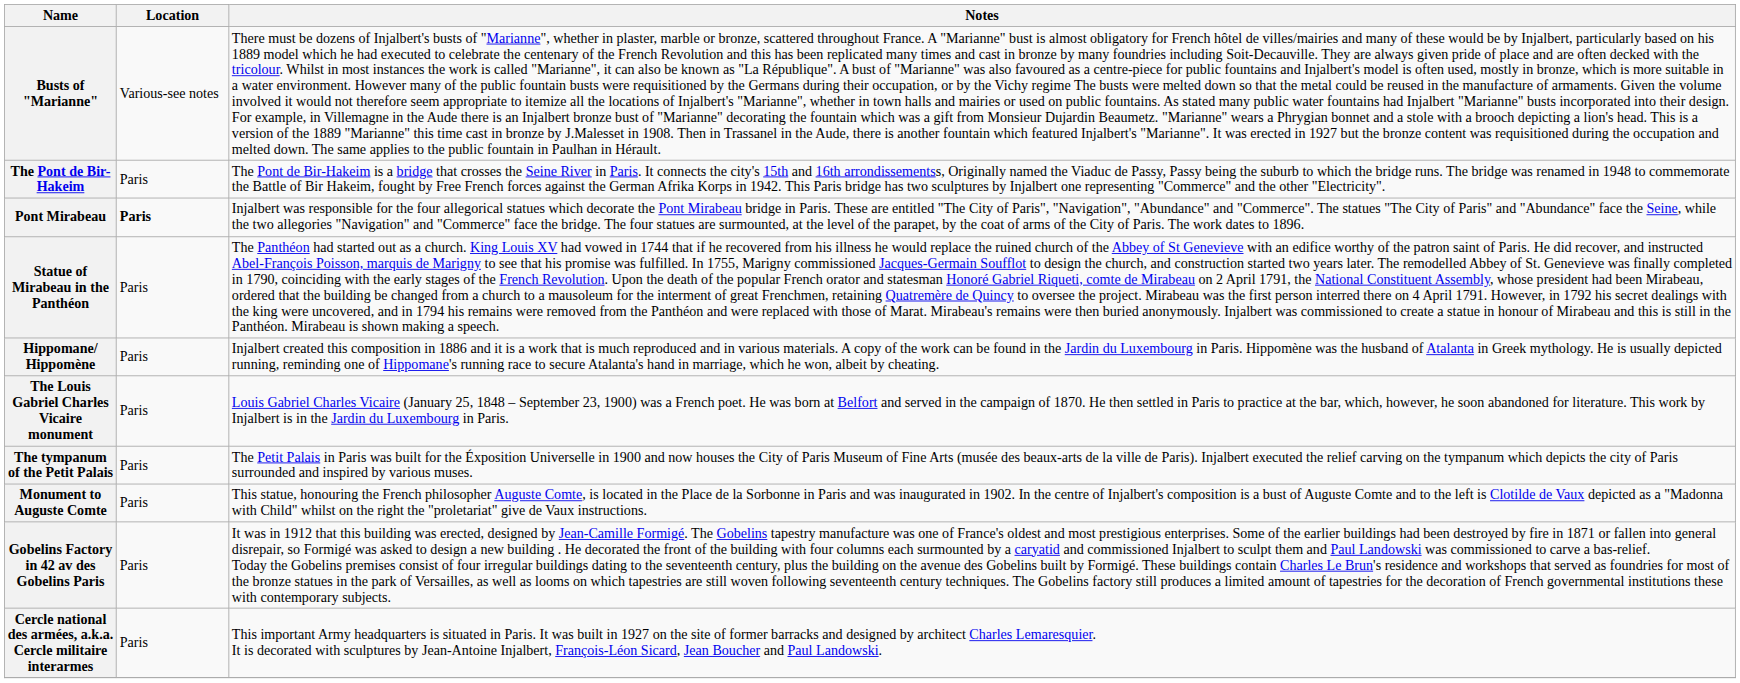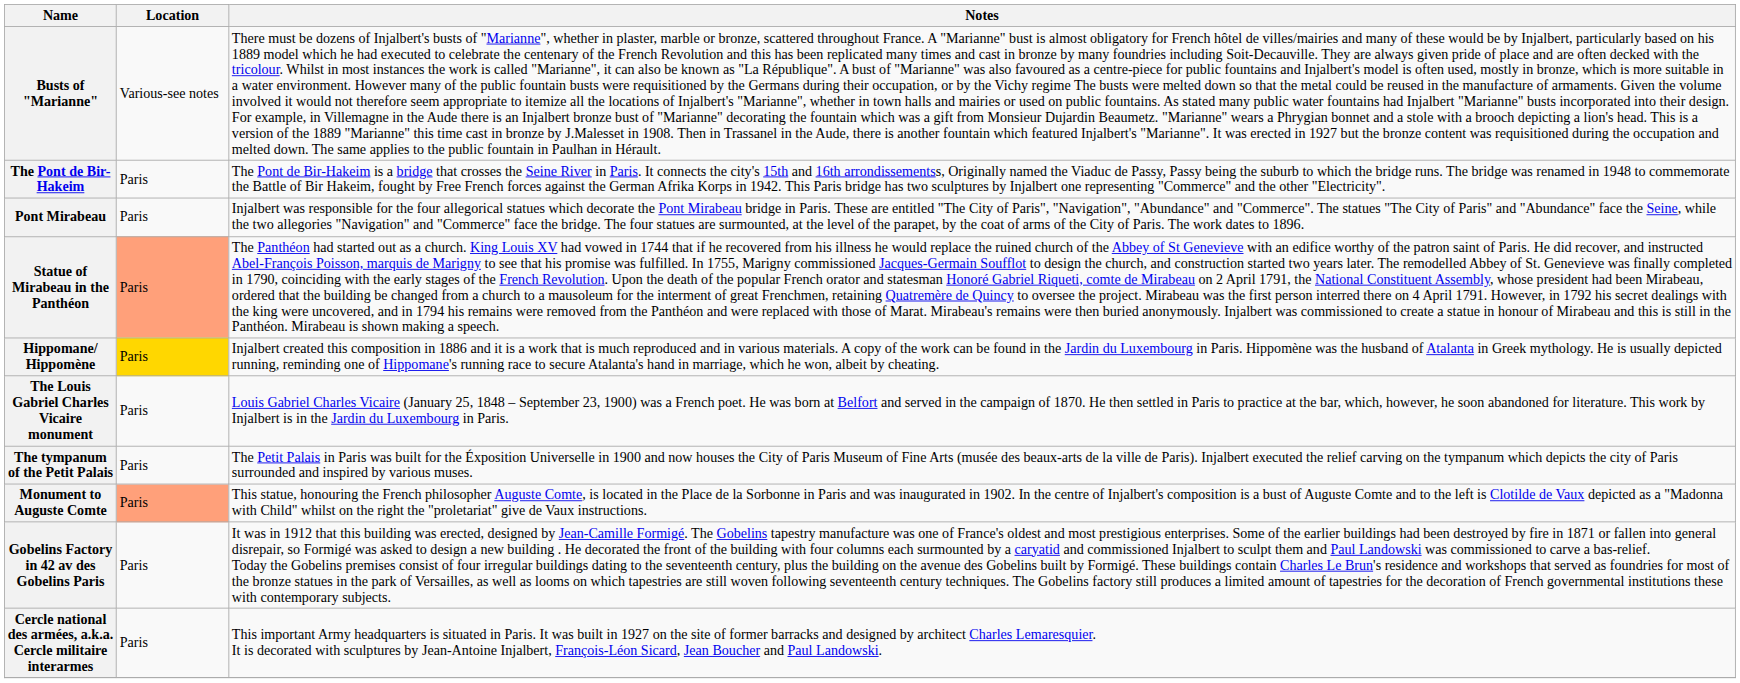(135, 217) bold -> (134, 217) normal
(134, 287) no background -> (134, 287) lightsalmon background
(134, 356) no background -> (134, 356) gold background
(134, 503) no background -> (134, 503) lightsalmon background
